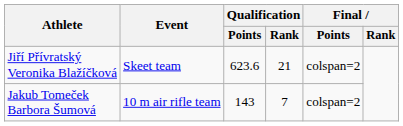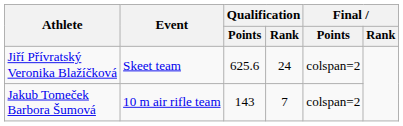(245, 65) 623.6 -> (245, 65) 625.6
(284, 65) 21 -> (284, 65) 24
